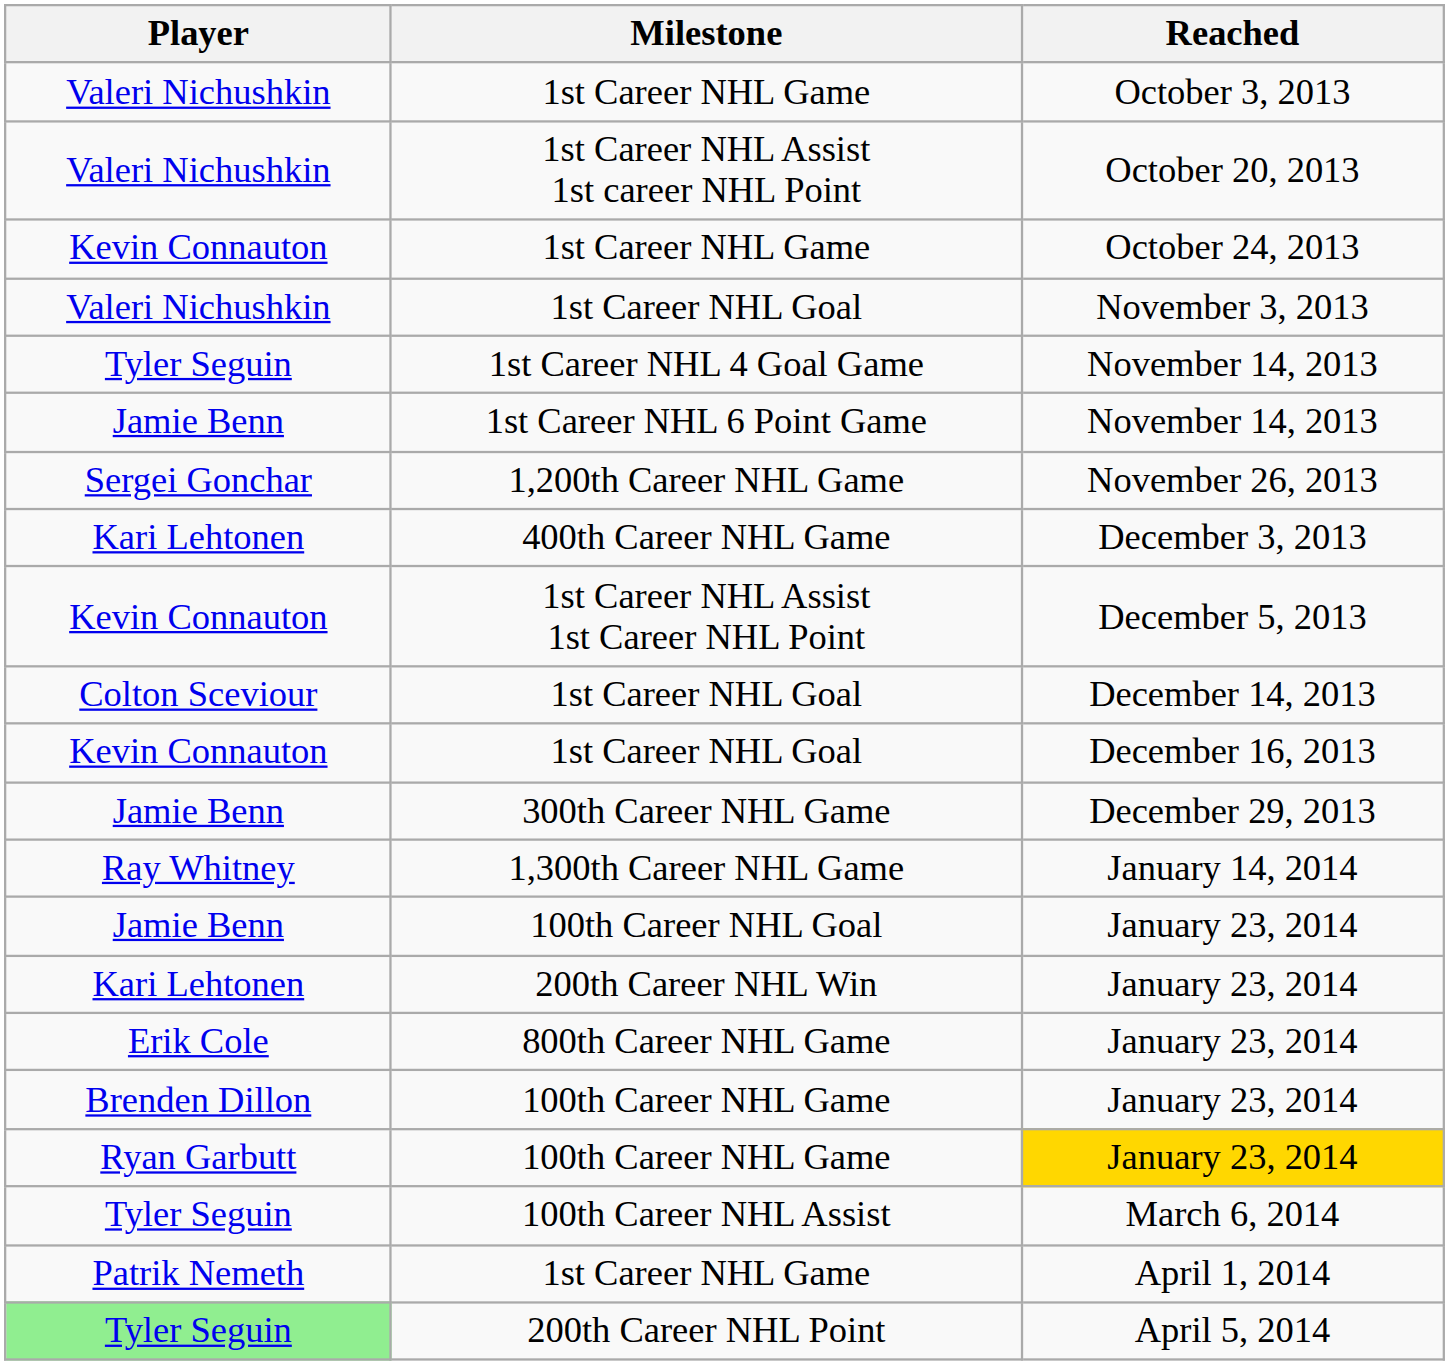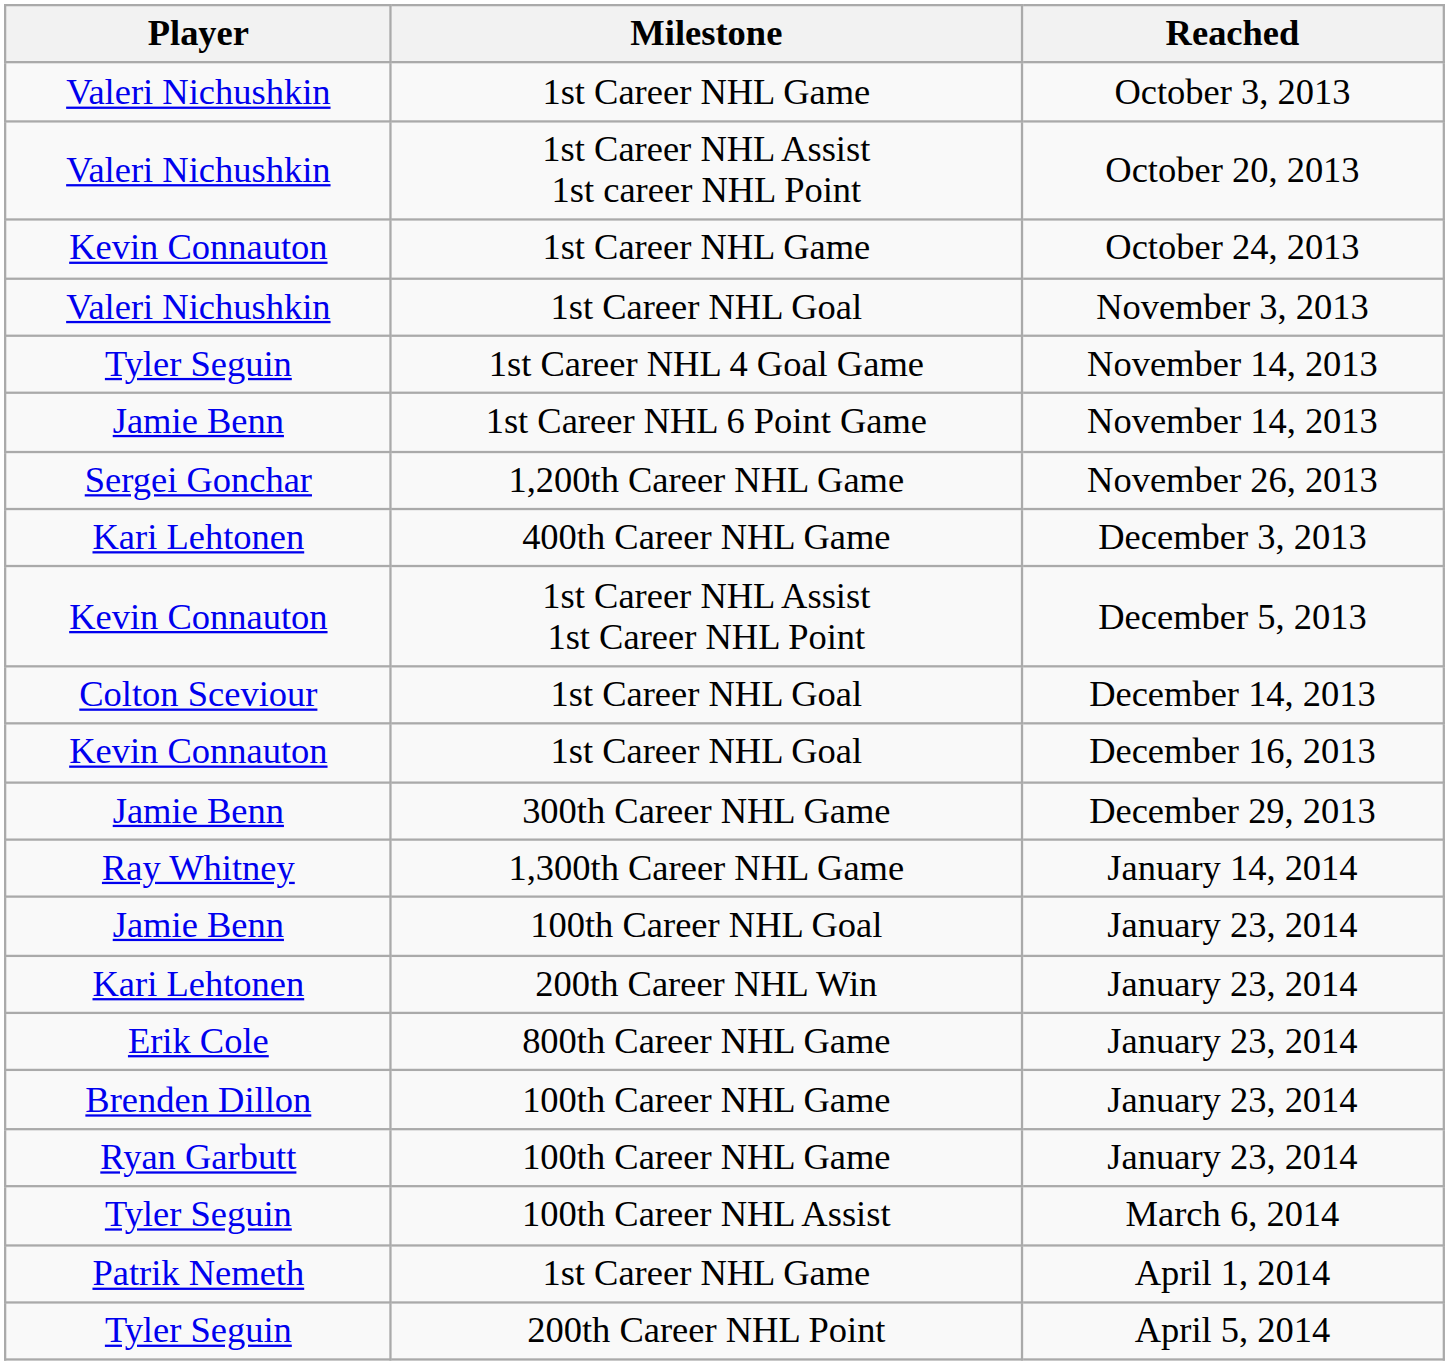(1232, 1156) gold background -> (1232, 1156) no background
(198, 1330) lightgreen background -> (198, 1330) no background
